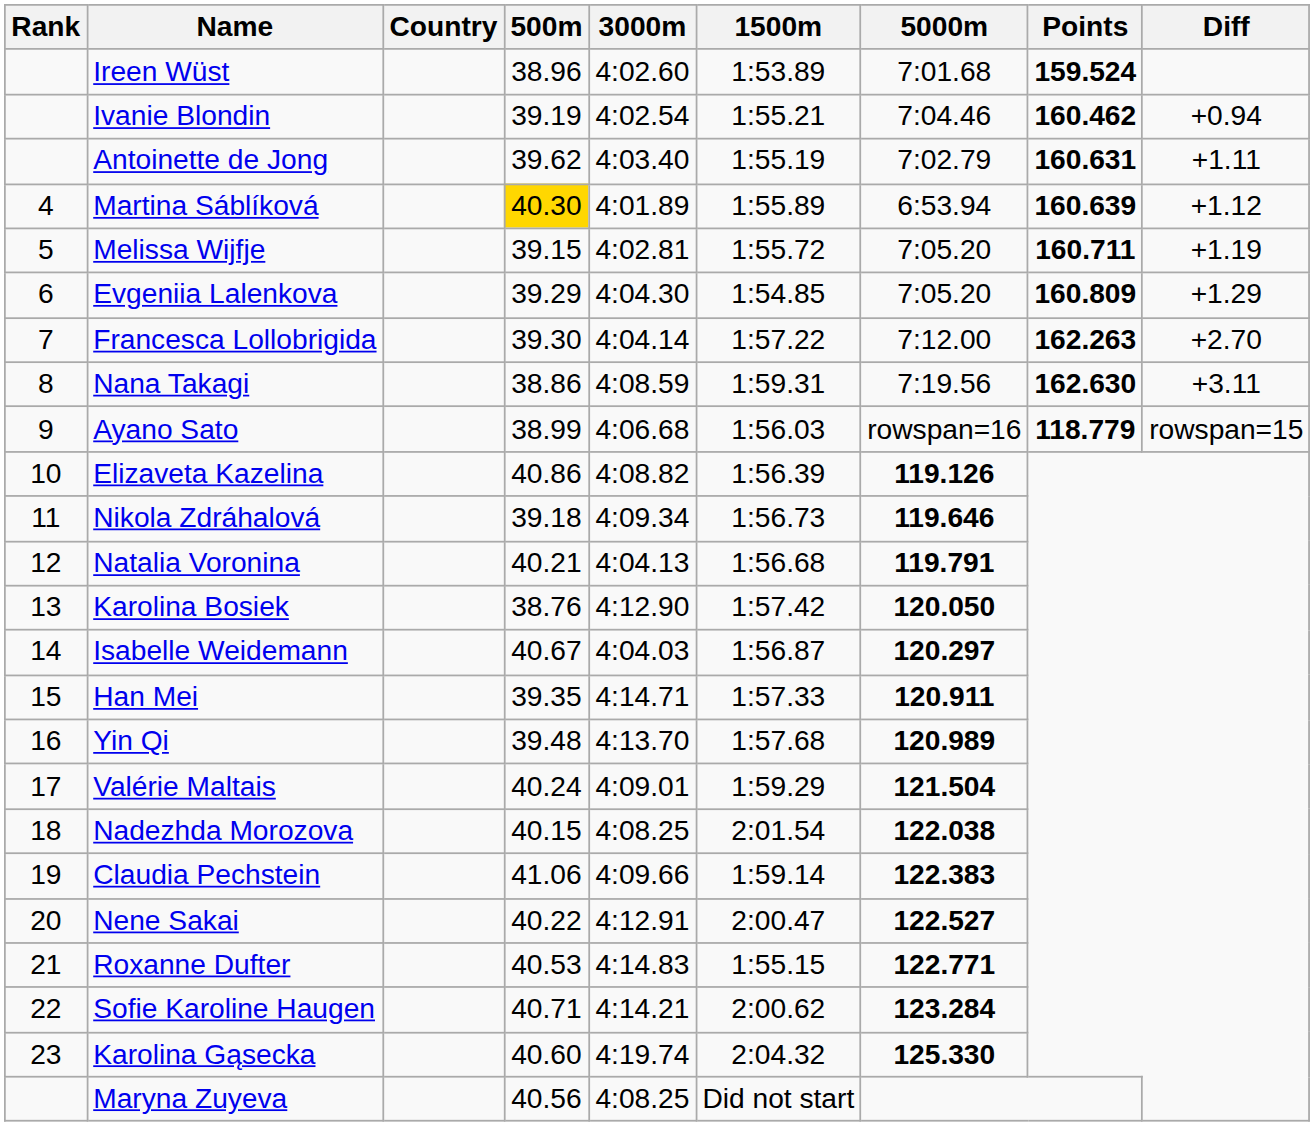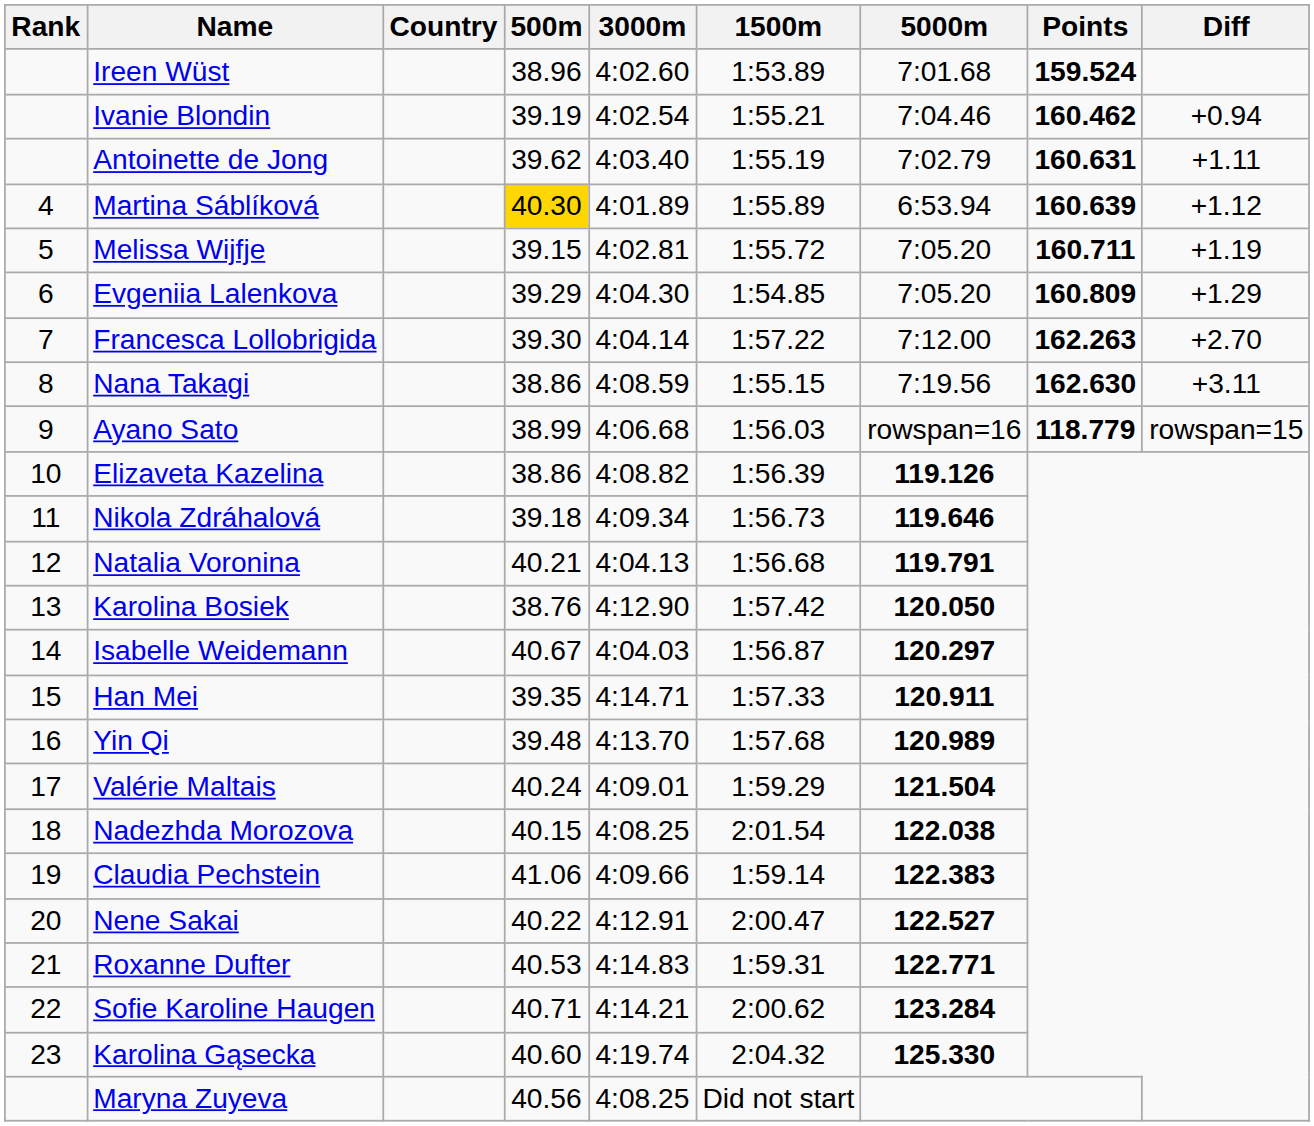(778, 384) 1:59.31 -> (778, 384) 1:55.15
(546, 473) 40.86 -> (546, 473) 38.86
(778, 964) 1:55.15 -> (778, 964) 1:59.31
